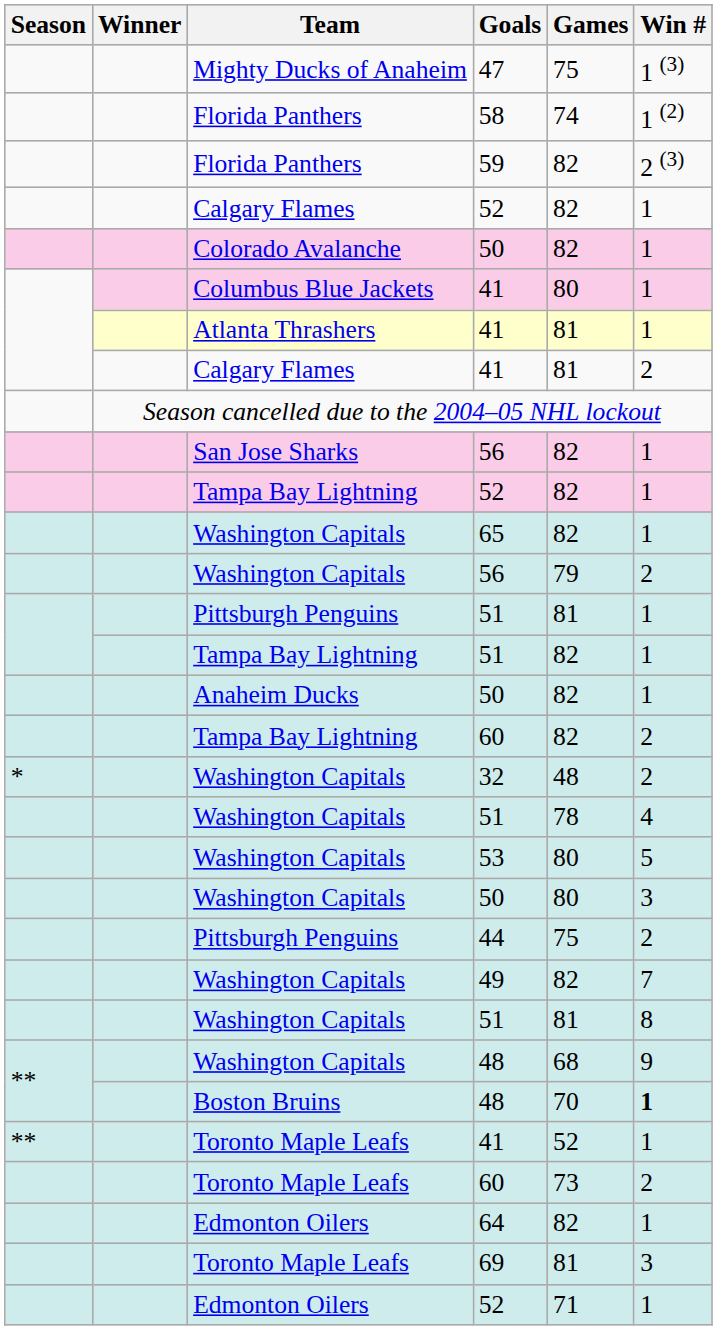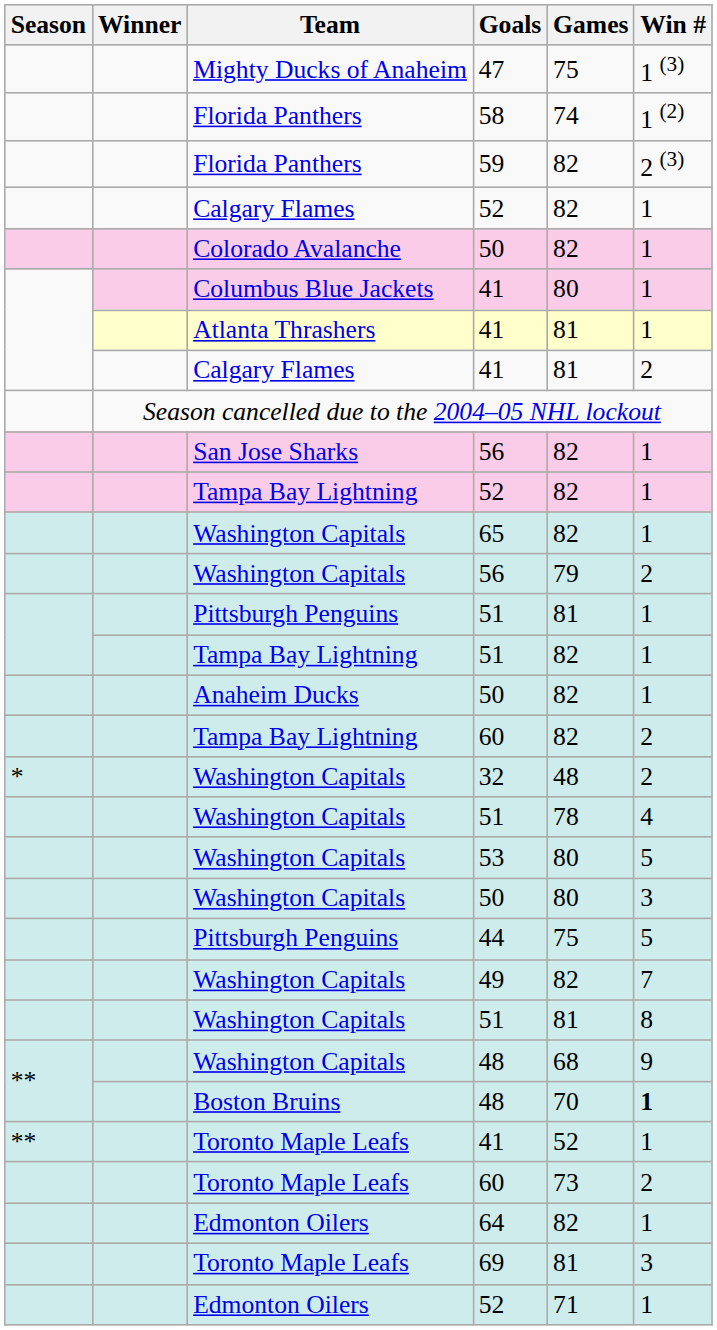(647, 938) 2 -> (647, 938) 5
